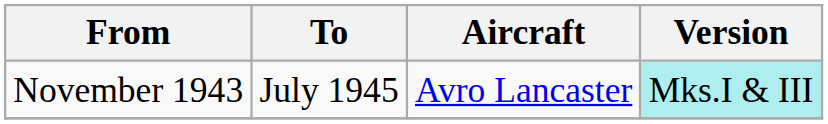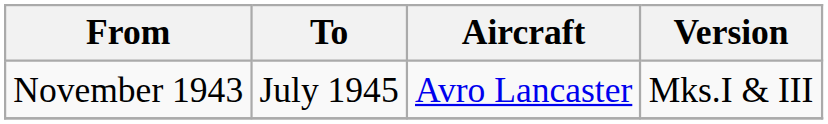(731, 88) paleturquoise background -> (731, 88) no background
